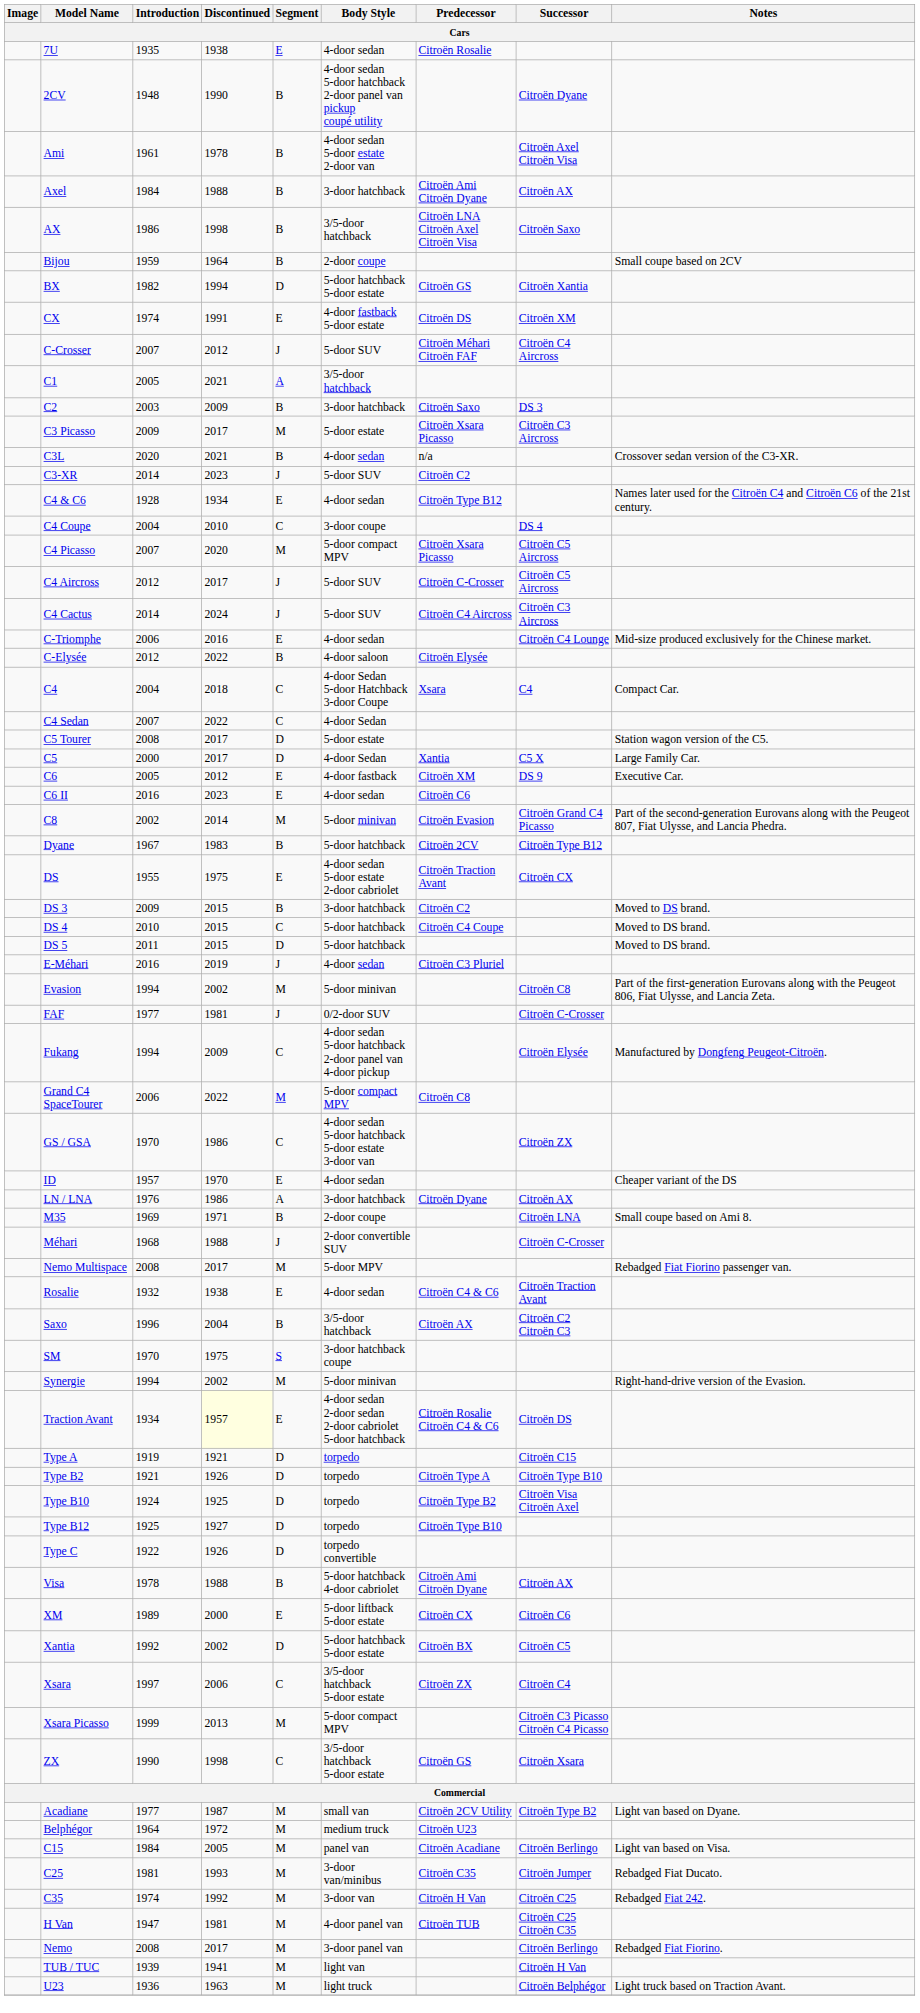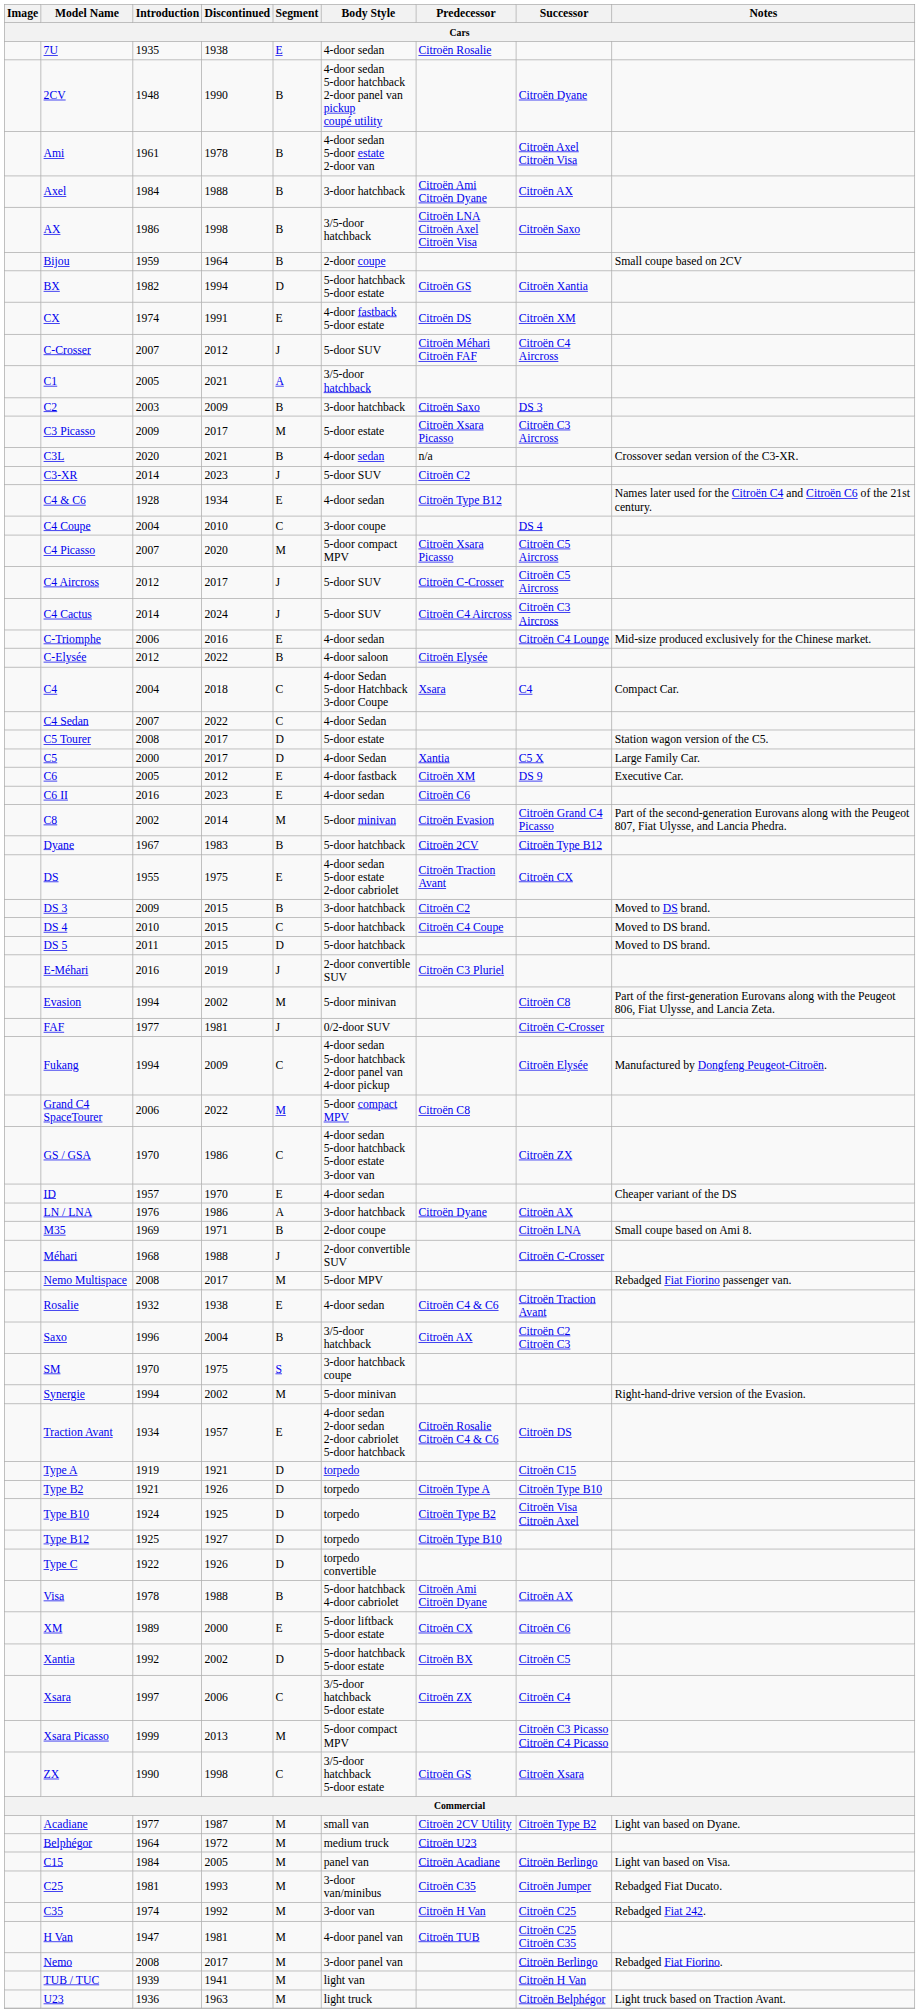(354, 964) 4-door sedan -> (367, 970) 2-door convertible SUV
(216, 1419) lightyellow background -> (216, 1432) no background
